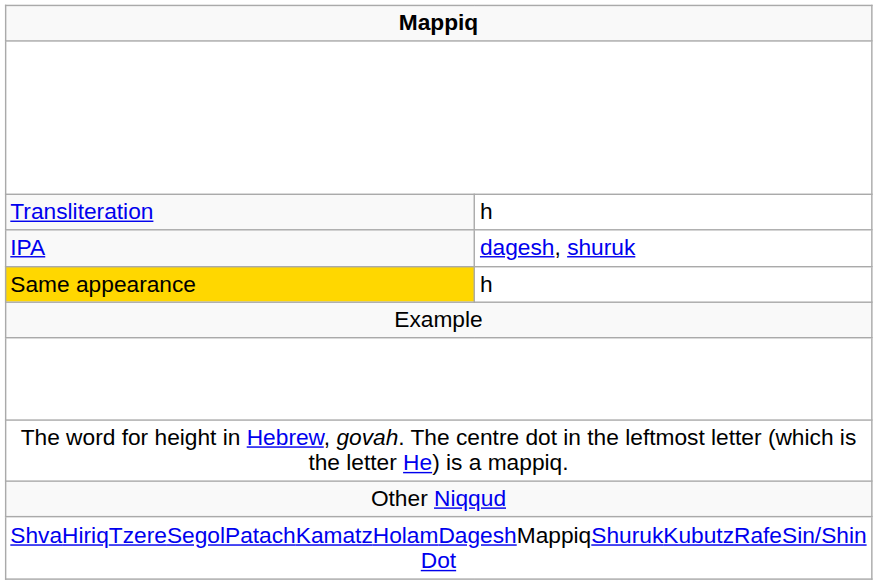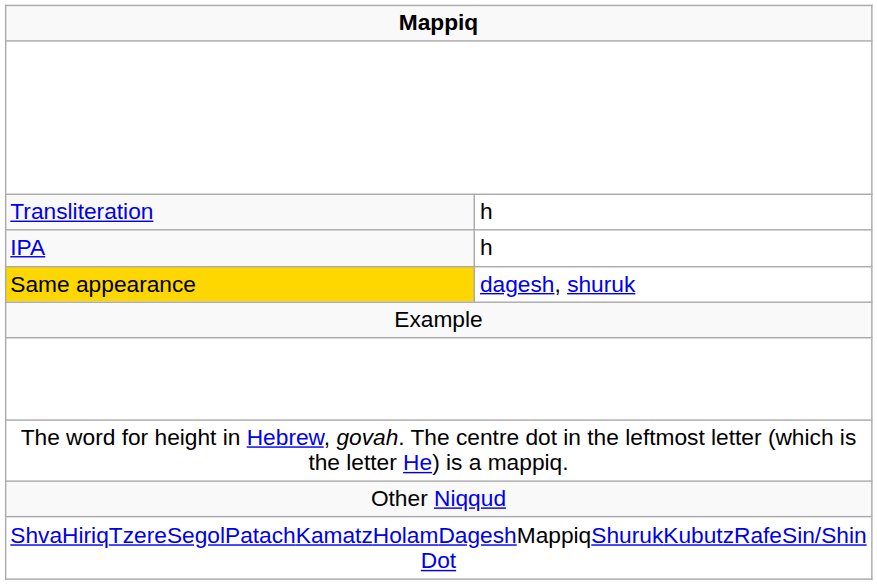(558, 247) dagesh, shuruk -> (486, 247) h
(486, 283) h -> (558, 283) dagesh, shuruk
